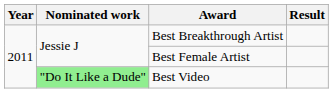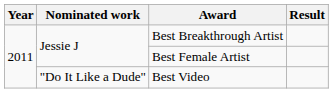(93, 77) lightgreen background -> (93, 77) no background
